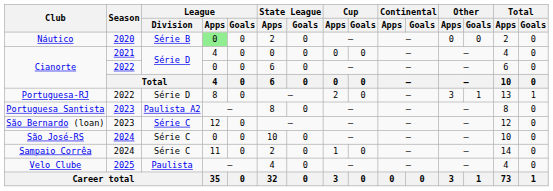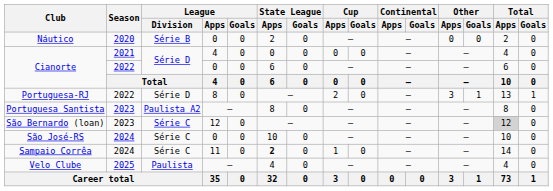(215, 39) lightgreen background -> (215, 39) no background
(506, 123) no background -> (506, 123) lightgrey background
(272, 151) normal -> (272, 151) bold
